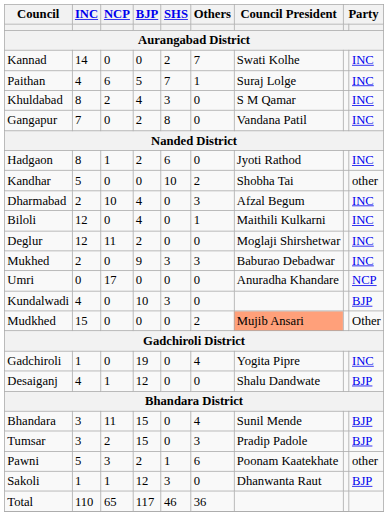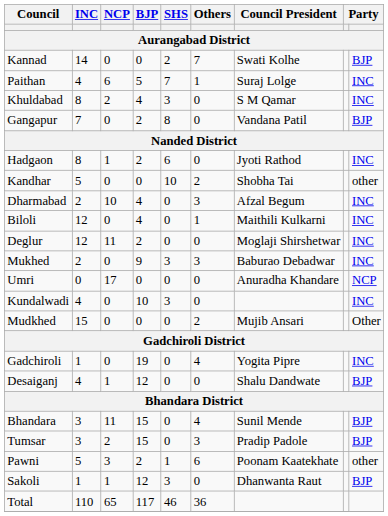(363, 60) INC -> (362, 60) BJP
(363, 120) INC -> (362, 120) BJP
(362, 300) BJP -> (363, 300) INC
(270, 321) lightsalmon background -> (270, 321) no background
